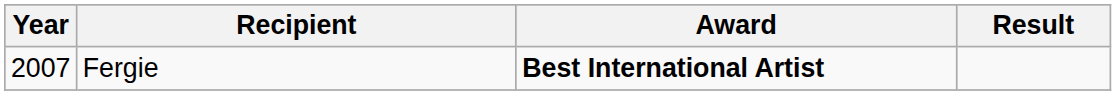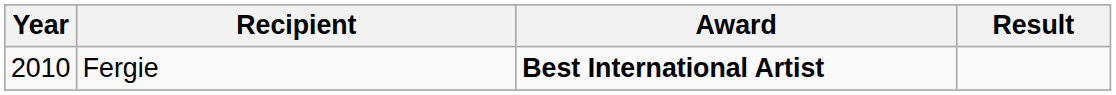(41, 68) 2007 -> (41, 68) 2010
